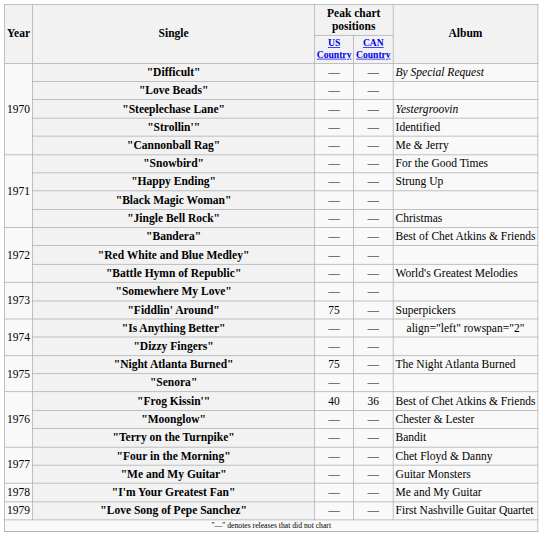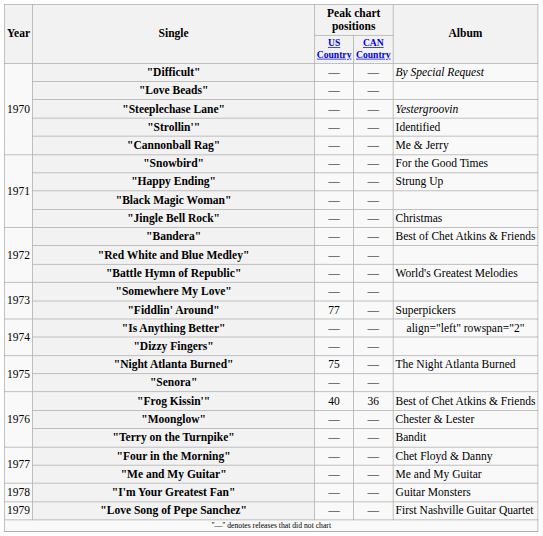(334, 309) 75 -> (334, 309) 77
(433, 474) Guitar Monsters -> (439, 474) Me and My Guitar
(439, 492) Me and My Guitar -> (433, 492) Guitar Monsters
